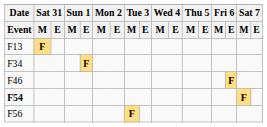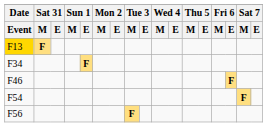(15, 46) no background -> (15, 46) gold background
(15, 97) bold -> (15, 97) normal
